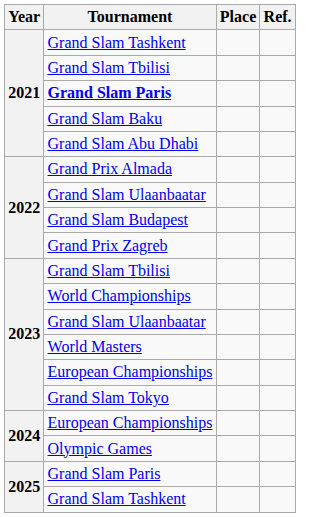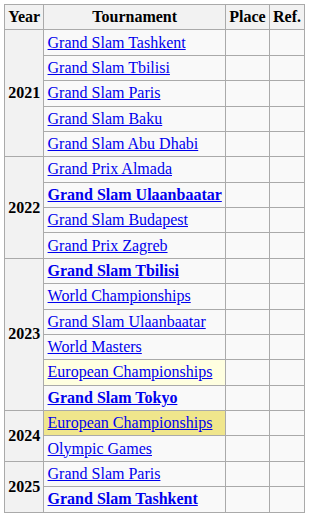(109, 93) bold -> (104, 93) normal
(127, 194) normal -> (135, 194) bold
(109, 270) normal -> (113, 270) bold
(130, 372) no background -> (130, 372) lightyellow background
(108, 397) normal -> (112, 397) bold
(130, 423) no background -> (130, 423) khaki background
(117, 499) normal -> (123, 499) bold
